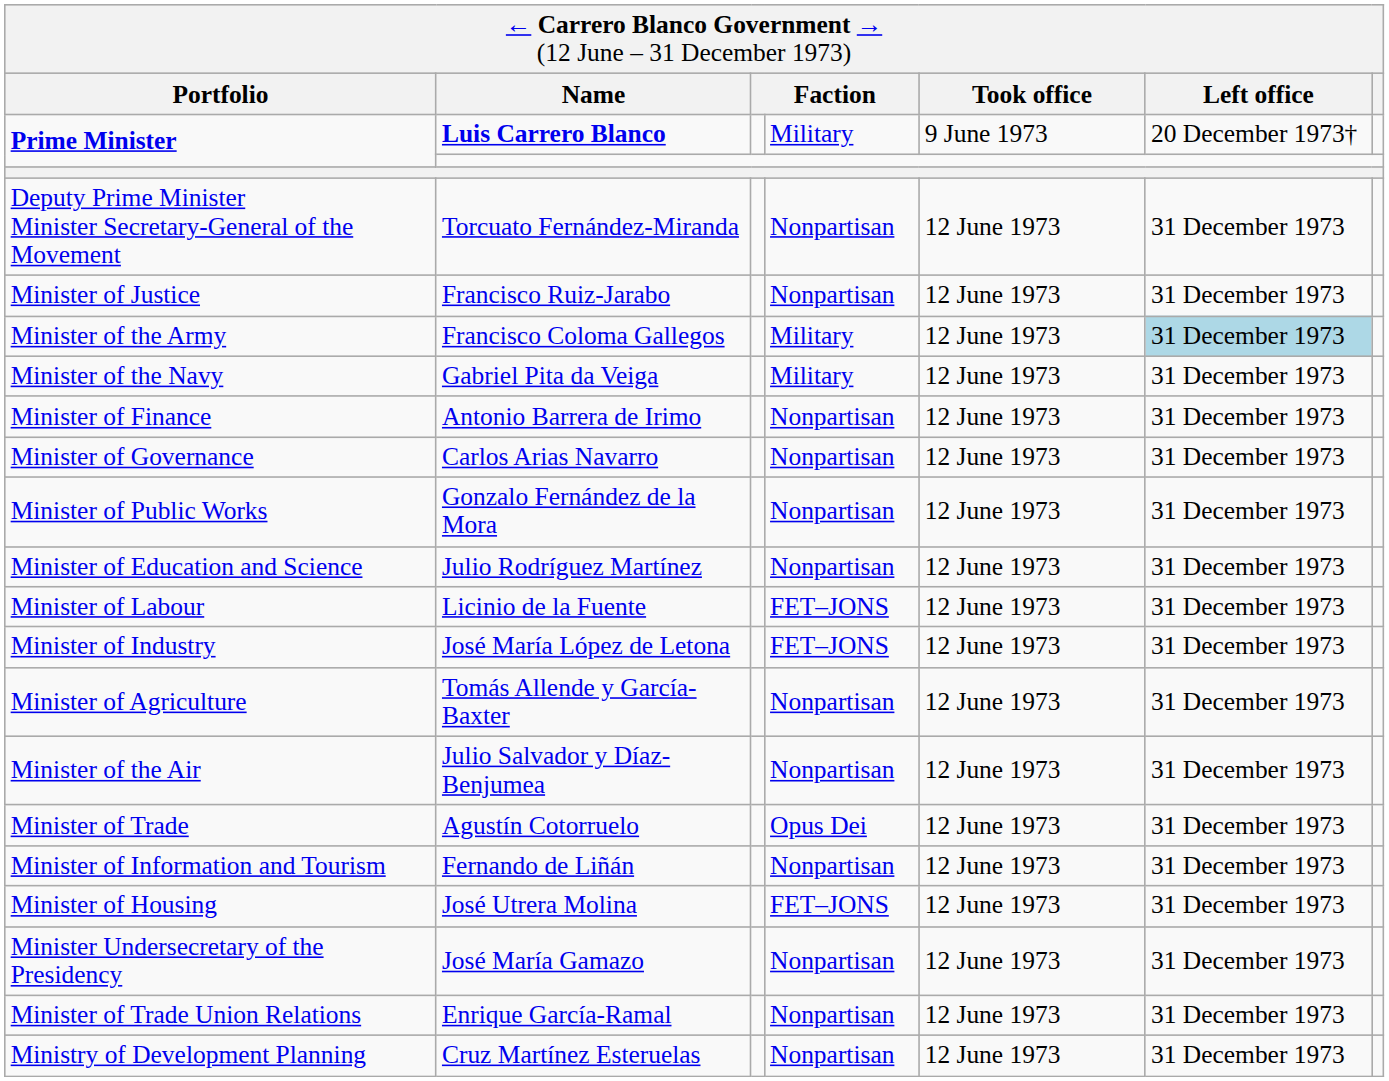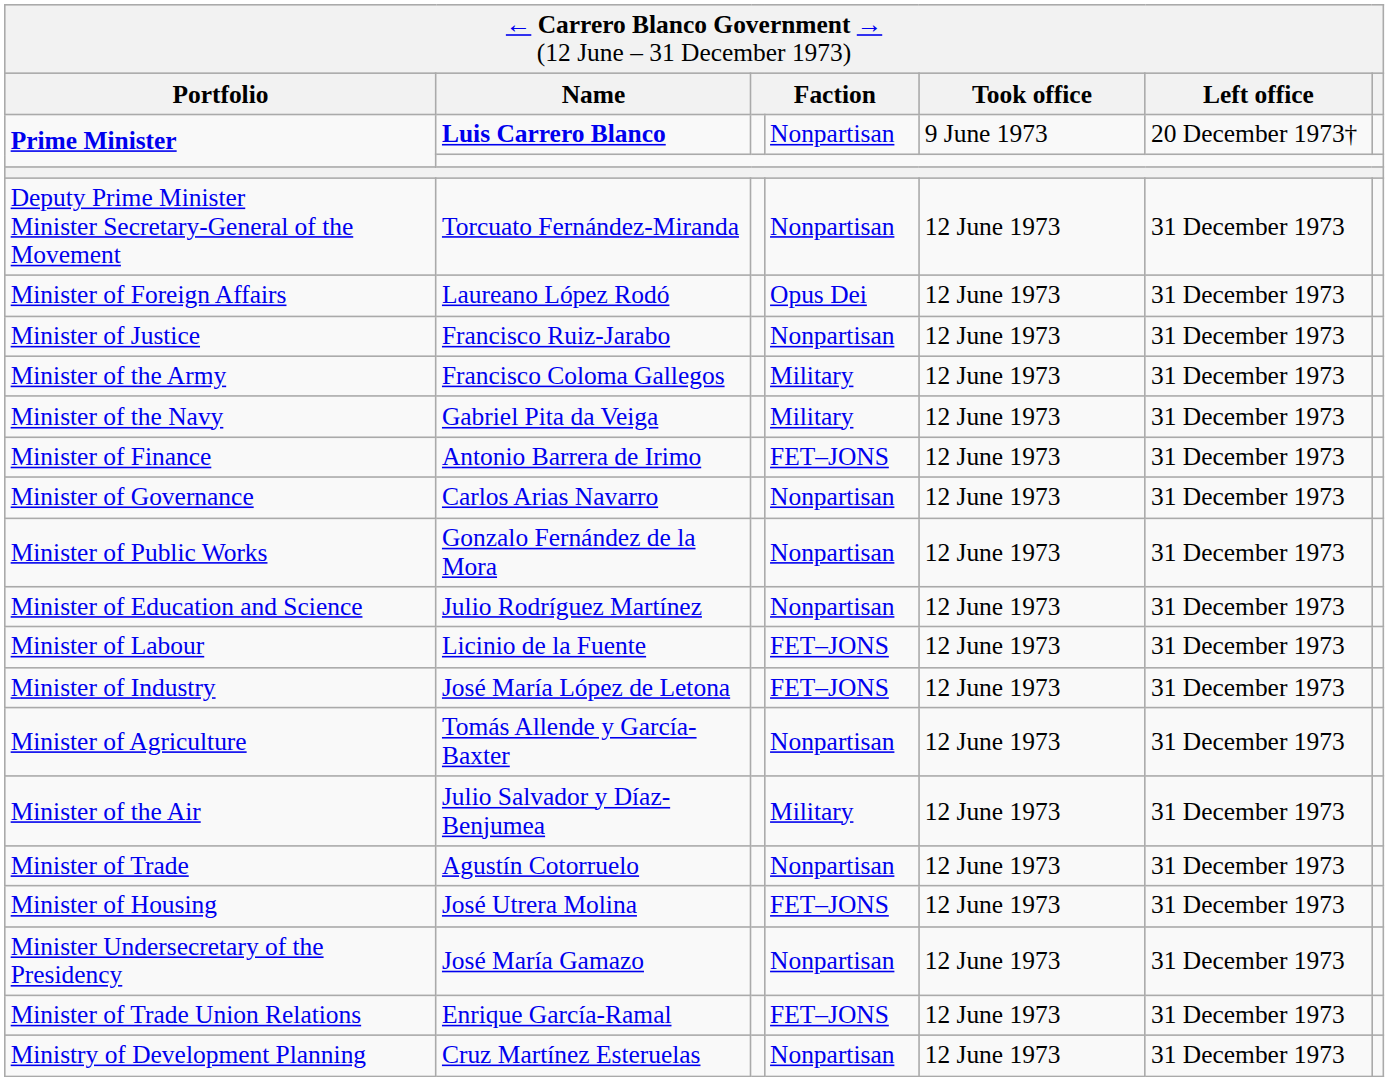(812, 133) Military -> (832, 133) Nonpartisan
+ row: (149, 295)
(1248, 335) lightblue background -> (1248, 376) no background
(832, 416) Nonpartisan -> (829, 456) FET–JONS
(832, 770) Nonpartisan -> (812, 810) Military
(818, 825) Opus Dei -> (832, 865) Nonpartisan
- row: (198, 865)
(832, 1015) Nonpartisan -> (829, 1015) FET–JONS
